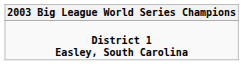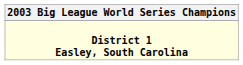(122, 46) no background -> (122, 46) lightyellow background
